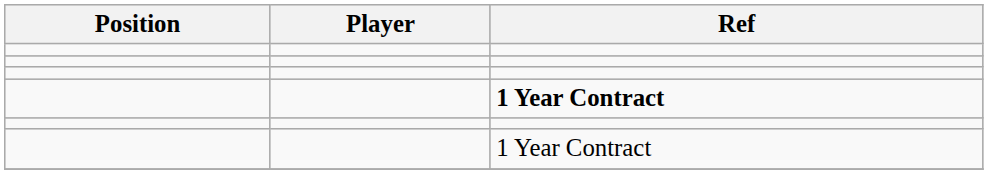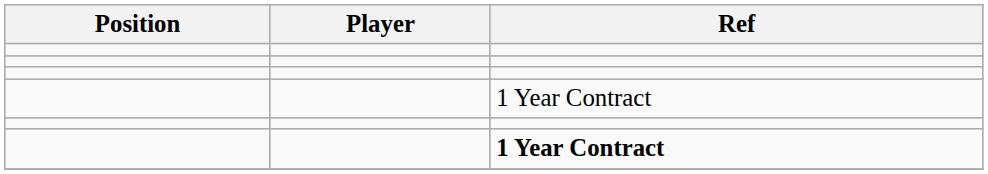(580, 97) bold -> (574, 97) normal
(574, 148) normal -> (580, 148) bold
